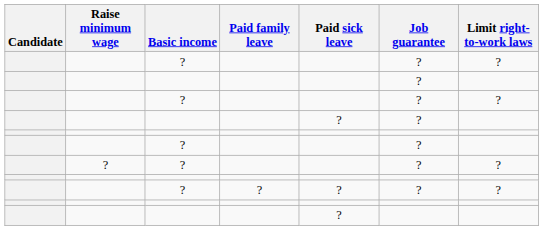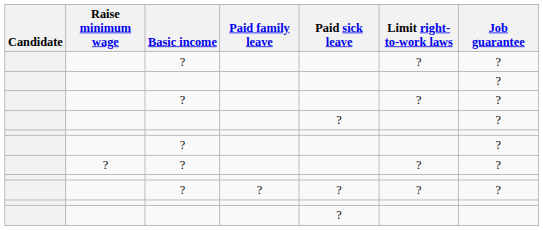columns swapped: (498, 35) <-> (419, 35)
